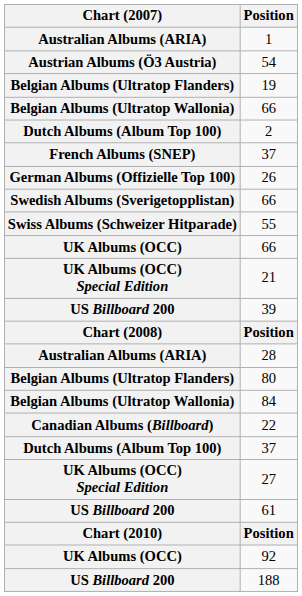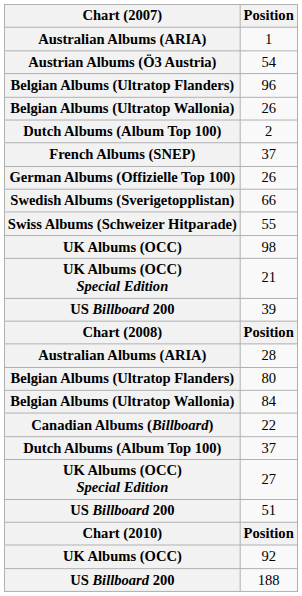(269, 85) 19 -> (269, 85) 96
(269, 108) 66 -> (269, 108) 26
(269, 246) 66 -> (269, 246) 98
(269, 510) 61 -> (269, 510) 51
